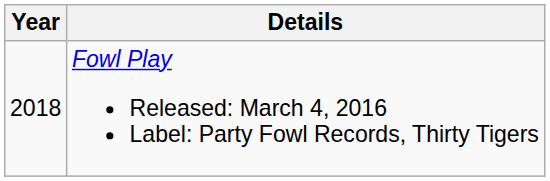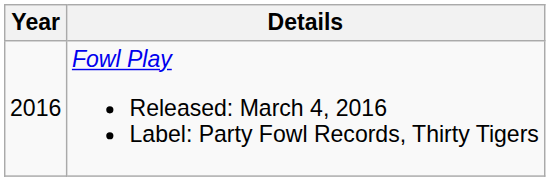(36, 108) 2018 -> (36, 108) 2016
